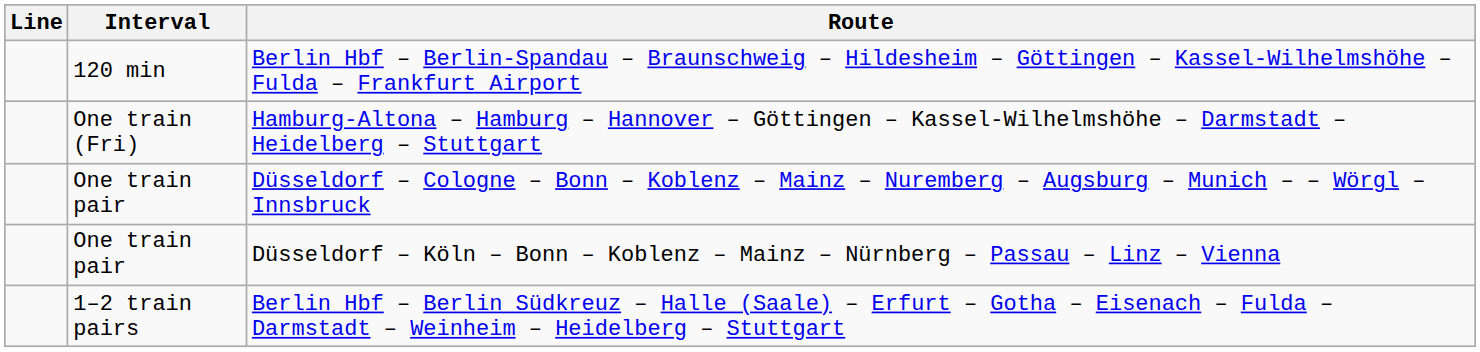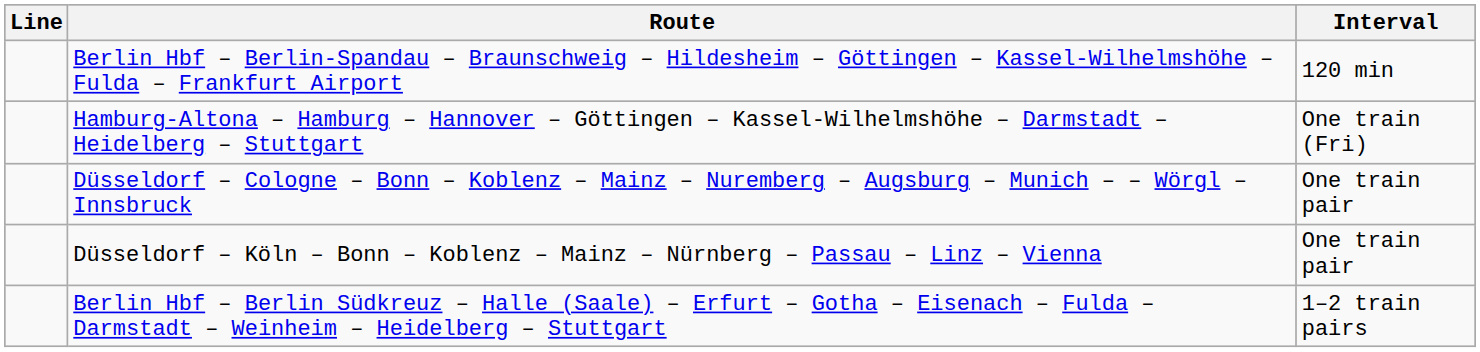columns swapped: (861, 23) <-> (157, 23)
